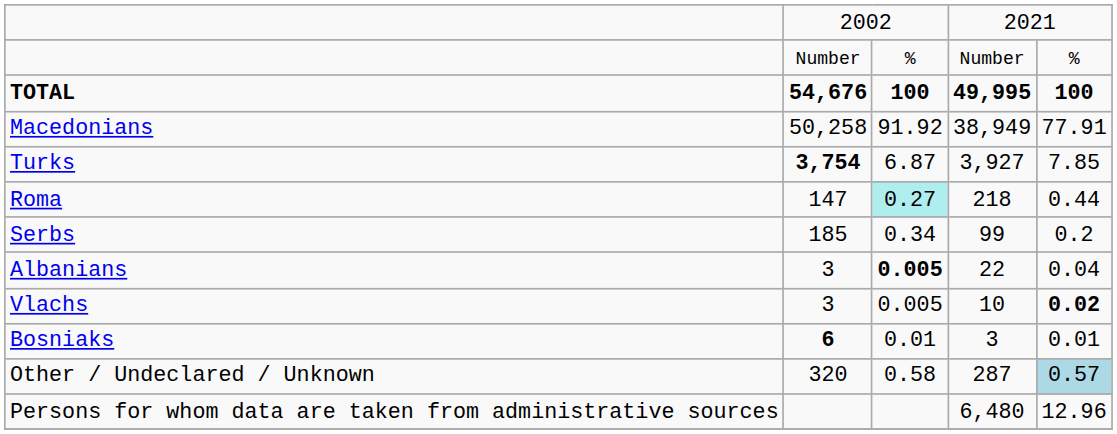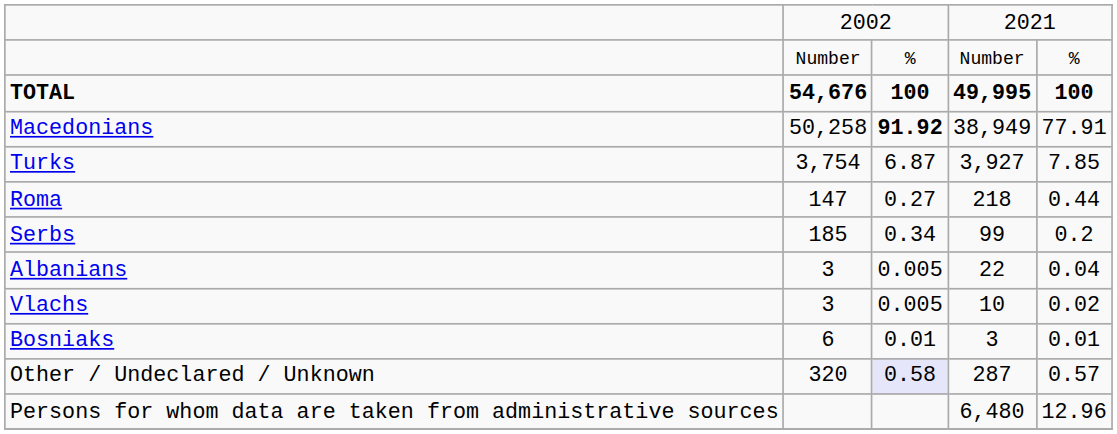(910, 129) normal -> (910, 129) bold
(828, 164) bold -> (828, 164) normal
(910, 199) paleturquoise background -> (910, 199) no background
(910, 270) bold -> (910, 270) normal
(1074, 306) bold -> (1074, 306) normal
(828, 341) bold -> (828, 341) normal
(910, 376) no background -> (910, 376) lavender background
(1074, 376) lightblue background -> (1074, 376) no background
